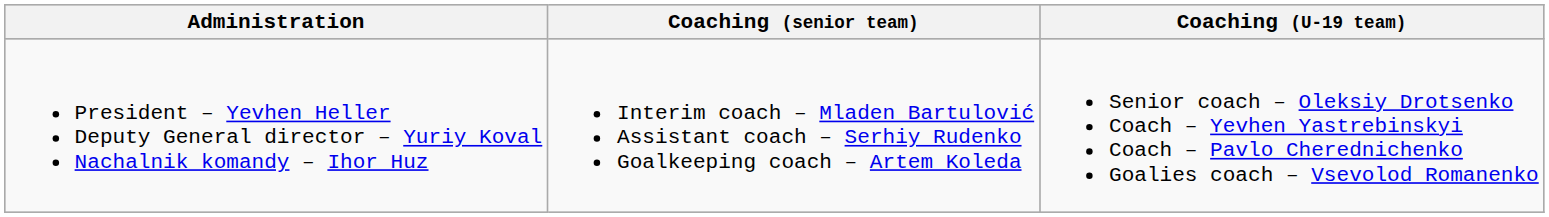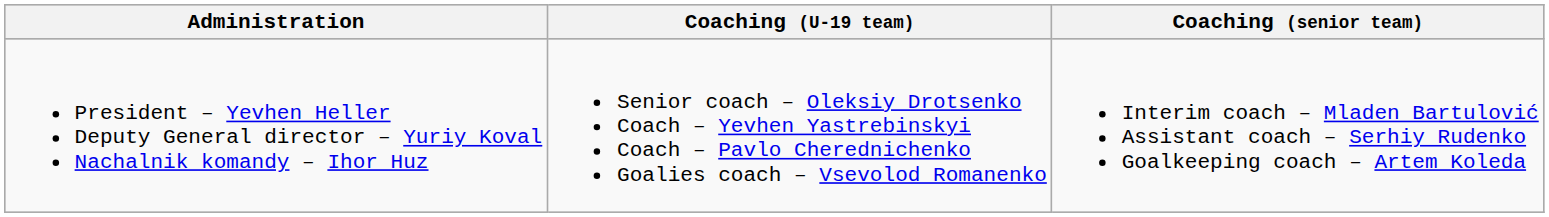columns swapped: (793, 22) <-> (1291, 22)
